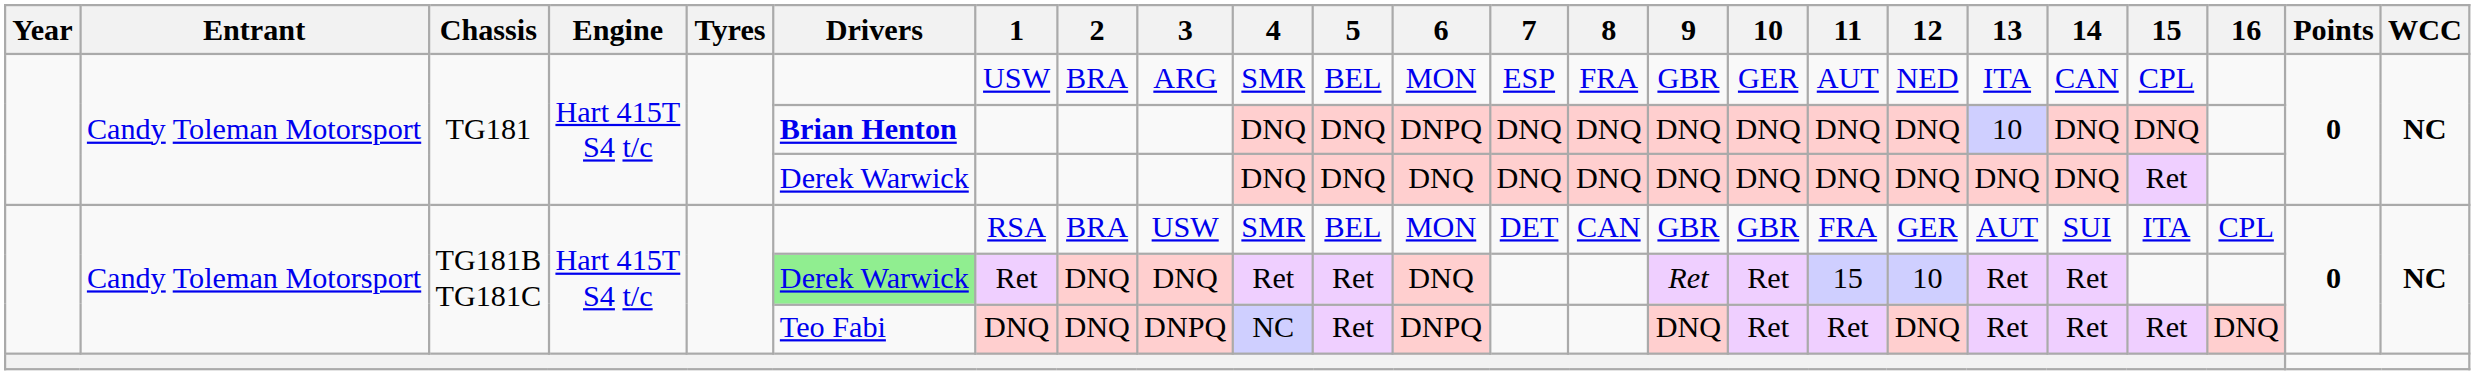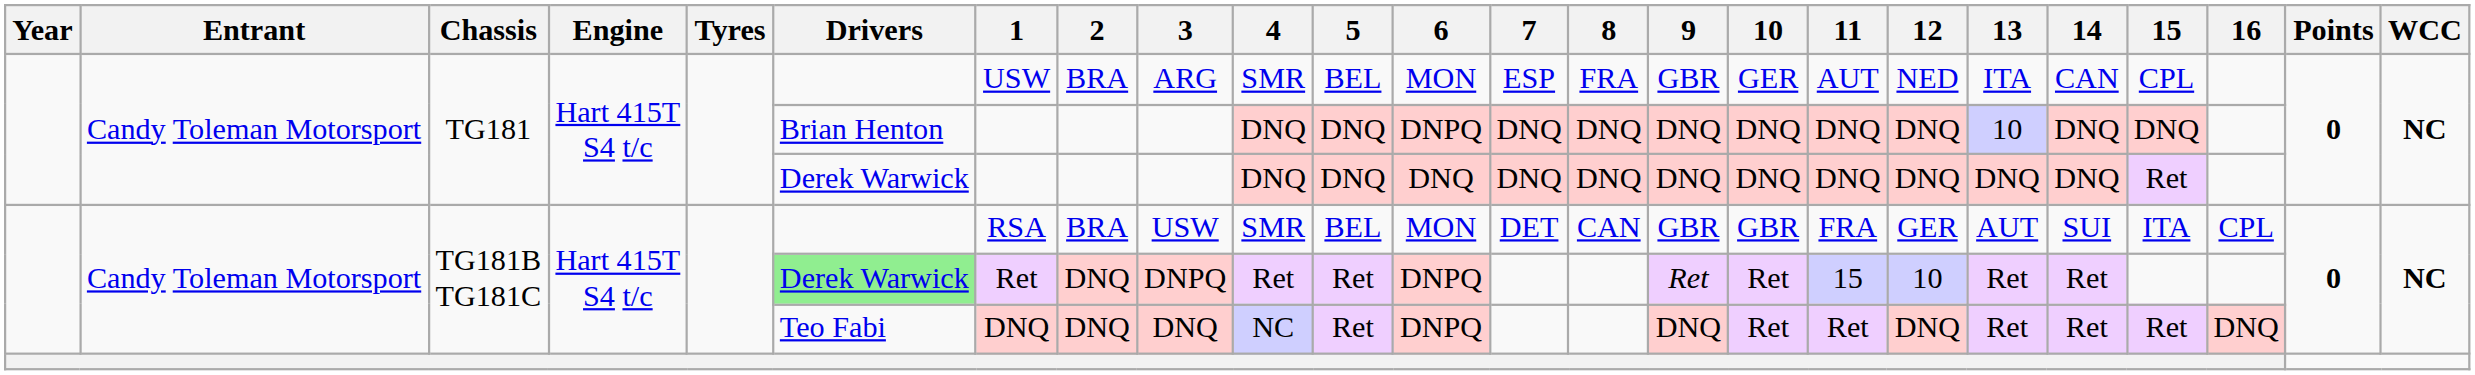(868, 128) bold -> (862, 128) normal
(1185, 278) DNQ -> (1185, 278) DNPQ
(1441, 278) DNQ -> (1441, 278) DNPQ
(1185, 327) DNPQ -> (1185, 327) DNQ
